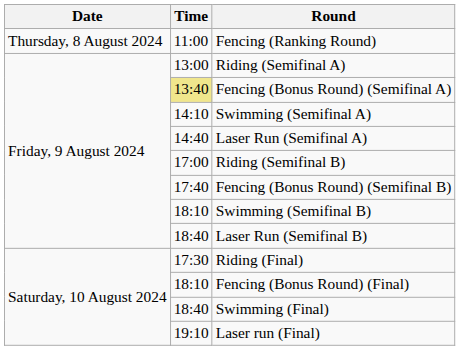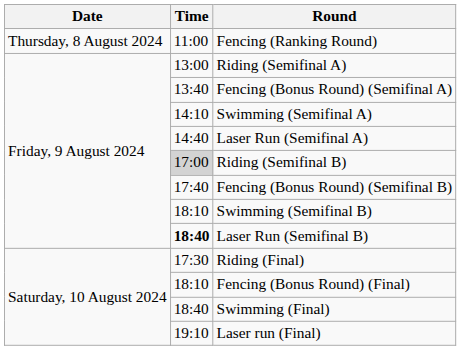(191, 89) khaki background -> (191, 89) no background
(191, 162) no background -> (191, 162) lightgrey background
(191, 235) normal -> (192, 235) bold
